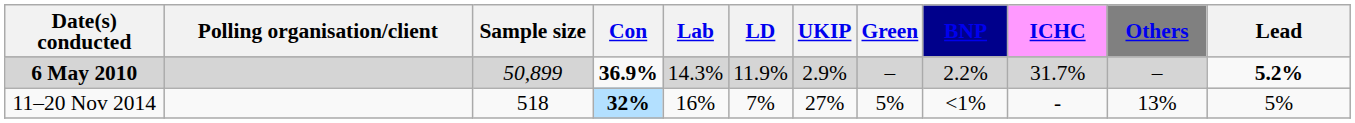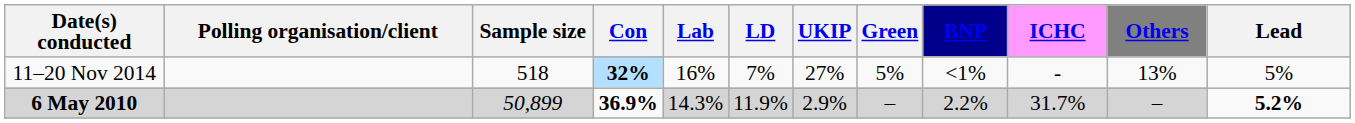rows swapped: (84, 103) <-> (84, 72)
